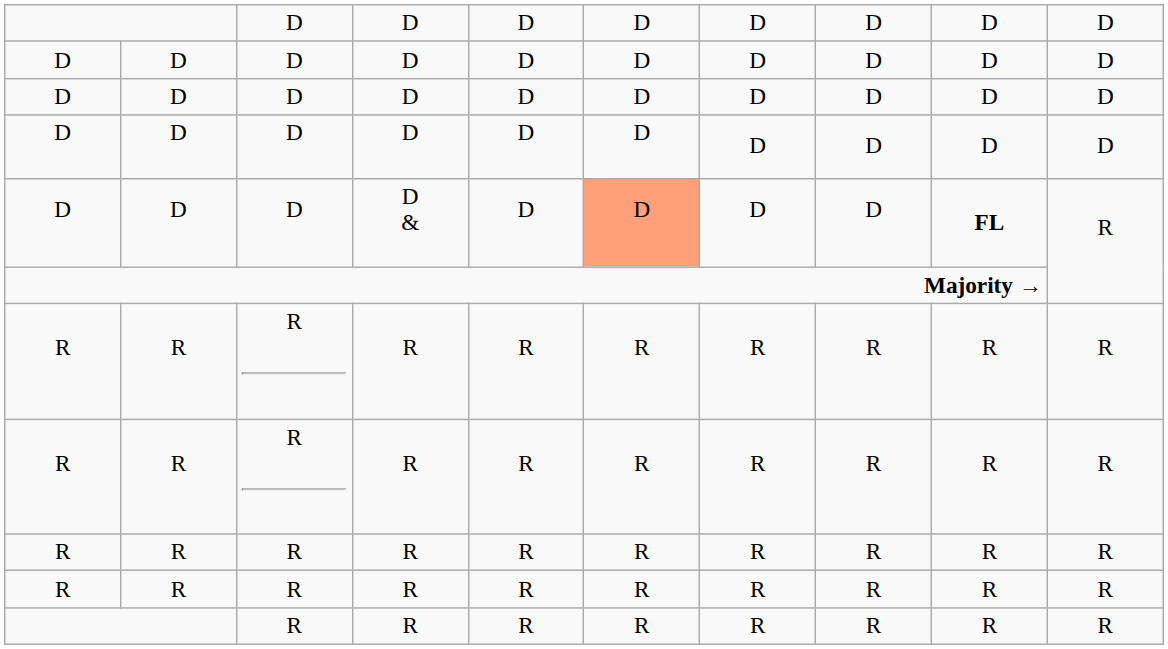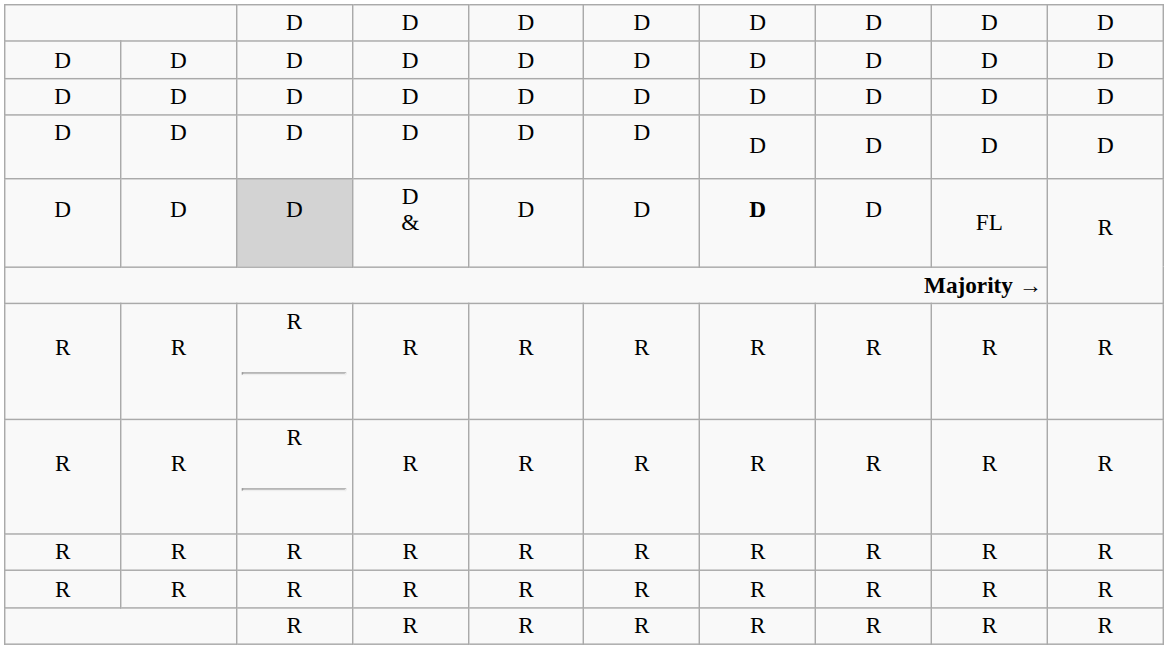(294, 209) no background -> (294, 209) lightgrey background
(642, 209) lightsalmon background -> (642, 209) no background
(758, 209) normal -> (758, 209) bold
(989, 222) bold -> (989, 222) normal
